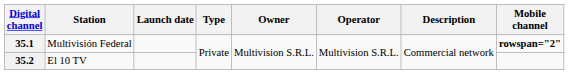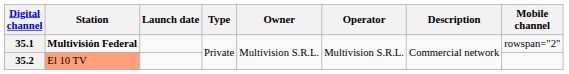(90, 43) normal -> (92, 43) bold
(530, 43) bold -> (532, 43) normal
(67, 61) no background -> (67, 61) lightsalmon background
